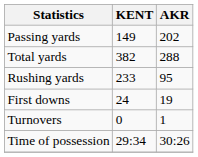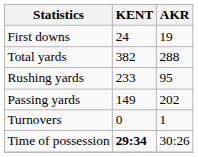rows swapped: (39, 99) <-> (44, 36)
(131, 141) normal -> (131, 141) bold
